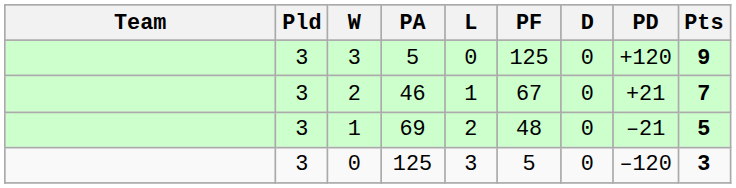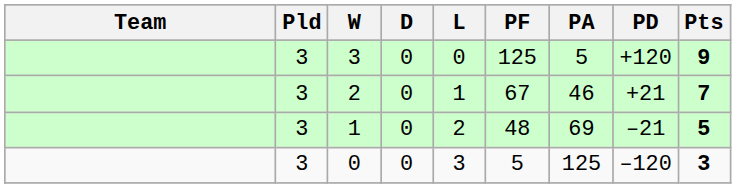columns swapped: (587, 23) <-> (412, 23)
